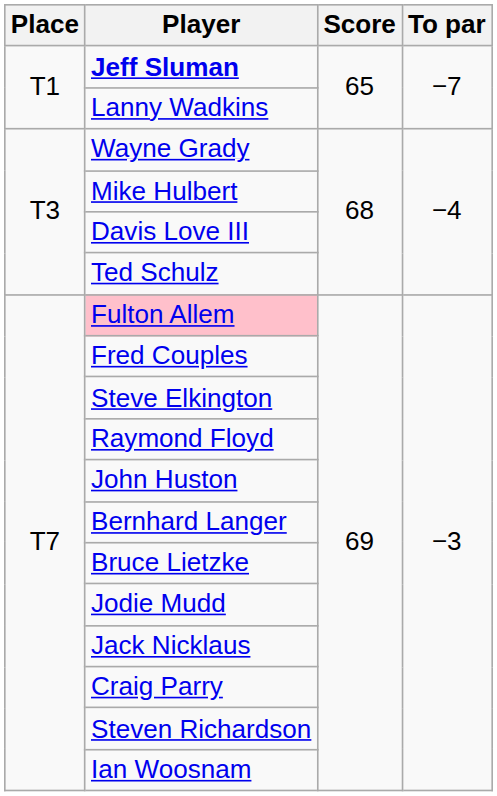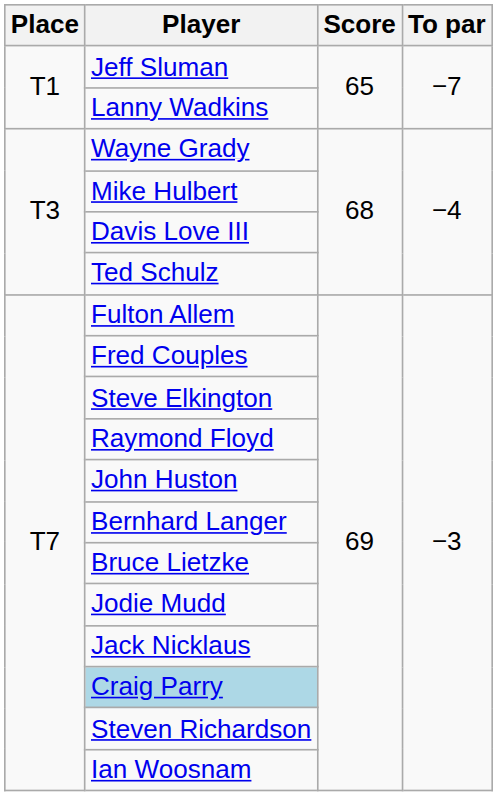(165, 66) bold -> (160, 66) normal
(163, 314) pink background -> (163, 314) no background
(157, 686) no background -> (157, 686) lightblue background
